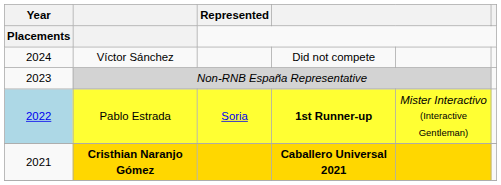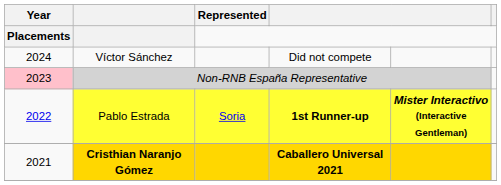(39, 79) no background -> (39, 79) pink background
(39, 116) lightblue background -> (39, 116) no background
(443, 116) normal -> (441, 116) bold
